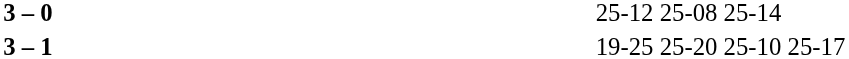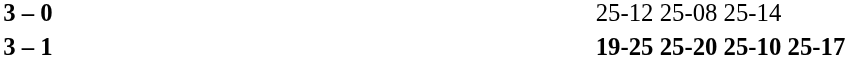(721, 47) normal -> (721, 47) bold
